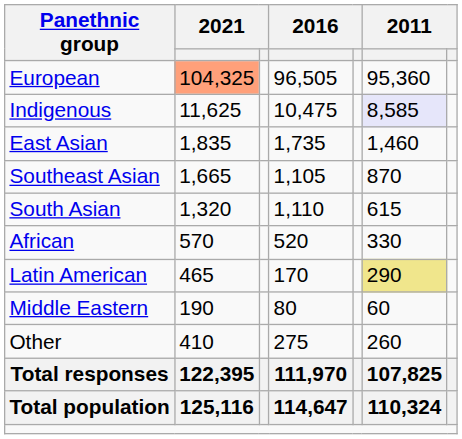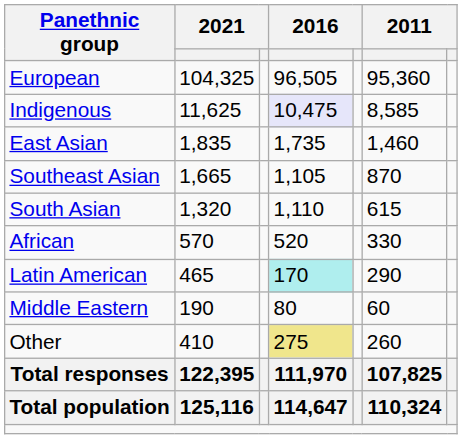(217, 77) lightsalmon background -> (217, 77) no background
(305, 110) no background -> (305, 110) lavender background
(393, 110) lavender background -> (393, 110) no background
(291, 275) no background -> (291, 275) paleturquoise background
(384, 275) khaki background -> (384, 275) no background
(291, 341) no background -> (291, 341) khaki background
